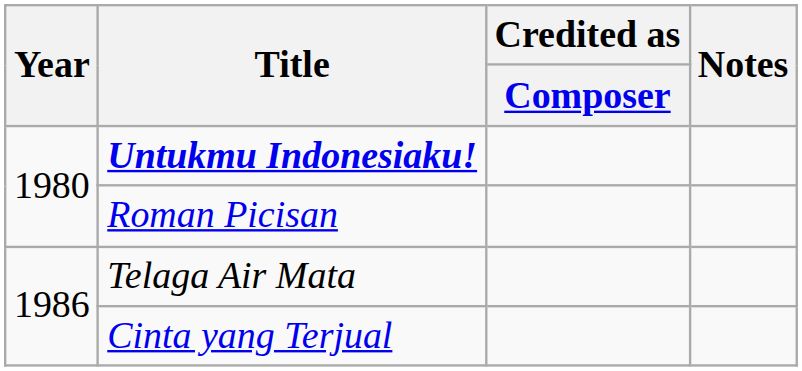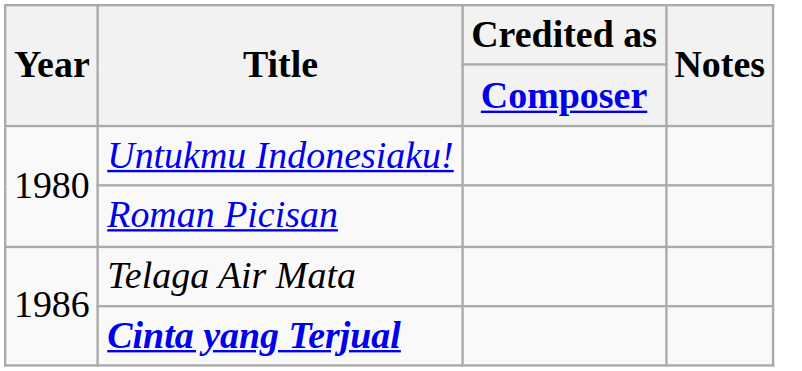(292, 154) bold -> (280, 154) normal
(250, 335) normal -> (254, 335) bold
